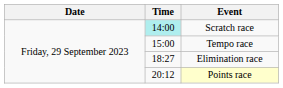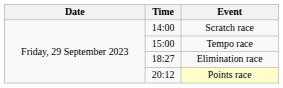(163, 28) paleturquoise background -> (163, 28) no background
